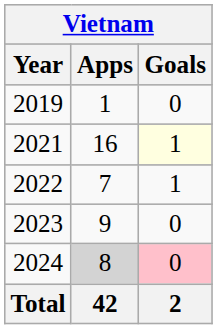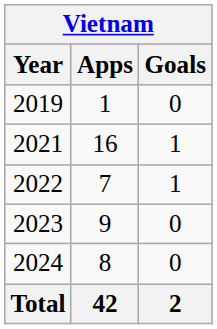(175, 143) lightyellow background -> (175, 143) no background
(105, 263) lightgrey background -> (105, 263) no background
(175, 263) pink background -> (175, 263) no background
